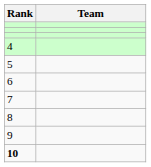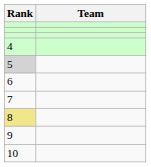(10, 64) no background -> (10, 64) lightgrey background
(10, 117) no background -> (10, 117) khaki background
(13, 153) bold -> (13, 153) normal
